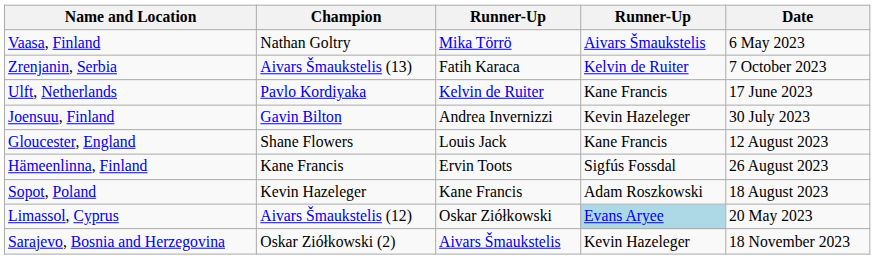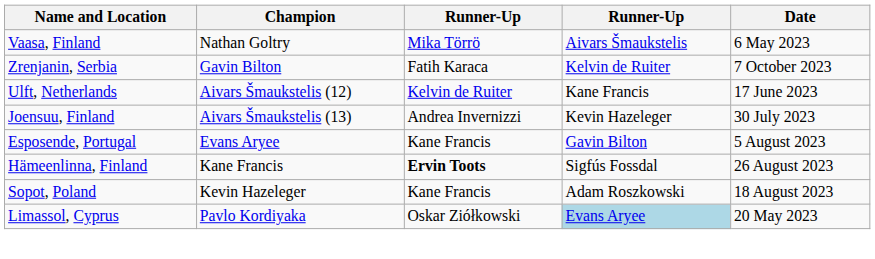(336, 67) Aivars Šmaukstelis (13) -> (241, 67) Gavin Bilton
(313, 92) Pavlo Kordiyaka -> (276, 92) Aivars Šmaukstelis (12)
(301, 117) Gavin Bilton -> (276, 117) Aivars Šmaukstelis (13)
+ row: (72, 141)
- row: (72, 141)
(476, 166) normal -> (447, 166) bold
(336, 216) Aivars Šmaukstelis (12) -> (253, 216) Pavlo Kordiyaka
- row: (117, 241)
